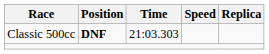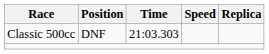(94, 33) bold -> (93, 33) normal
